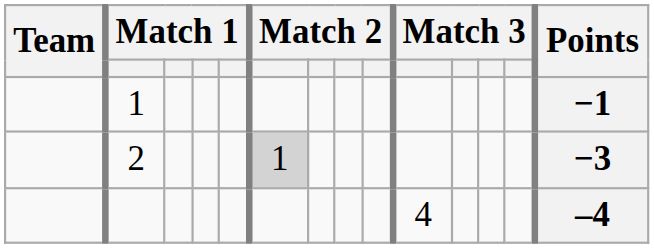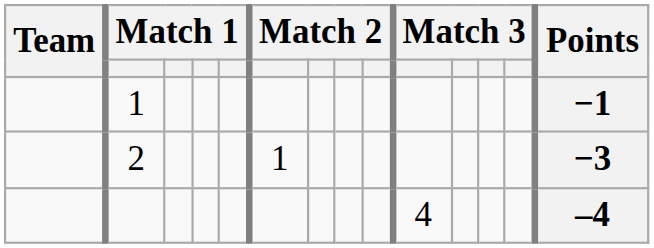(280, 158) lightgrey background -> (280, 158) no background
